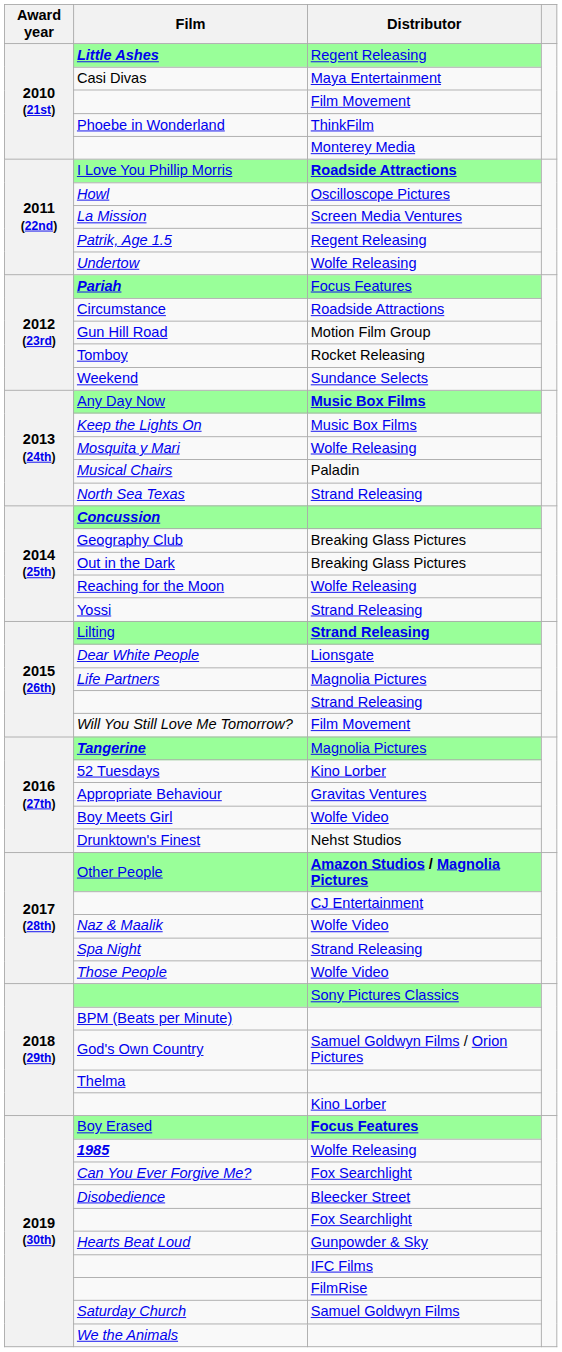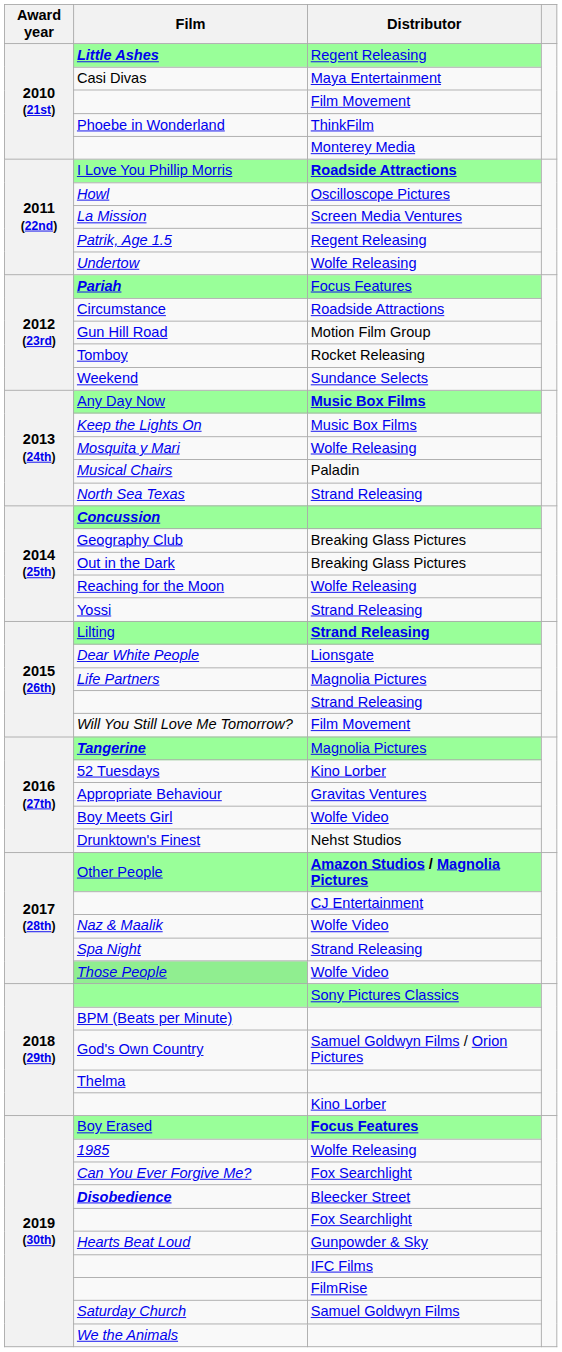(122, 972) no background -> (122, 972) lightgreen background
(93, 1150) bold -> (93, 1150) normal
(121, 1196) normal -> (124, 1196) bold
